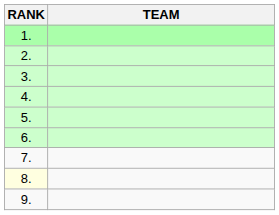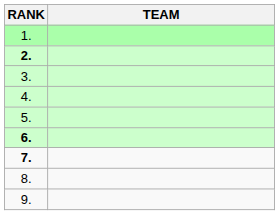(26, 56) normal -> (26, 56) bold
(26, 138) normal -> (26, 138) bold
(26, 158) normal -> (26, 158) bold
(26, 179) lightyellow background -> (26, 179) no background
